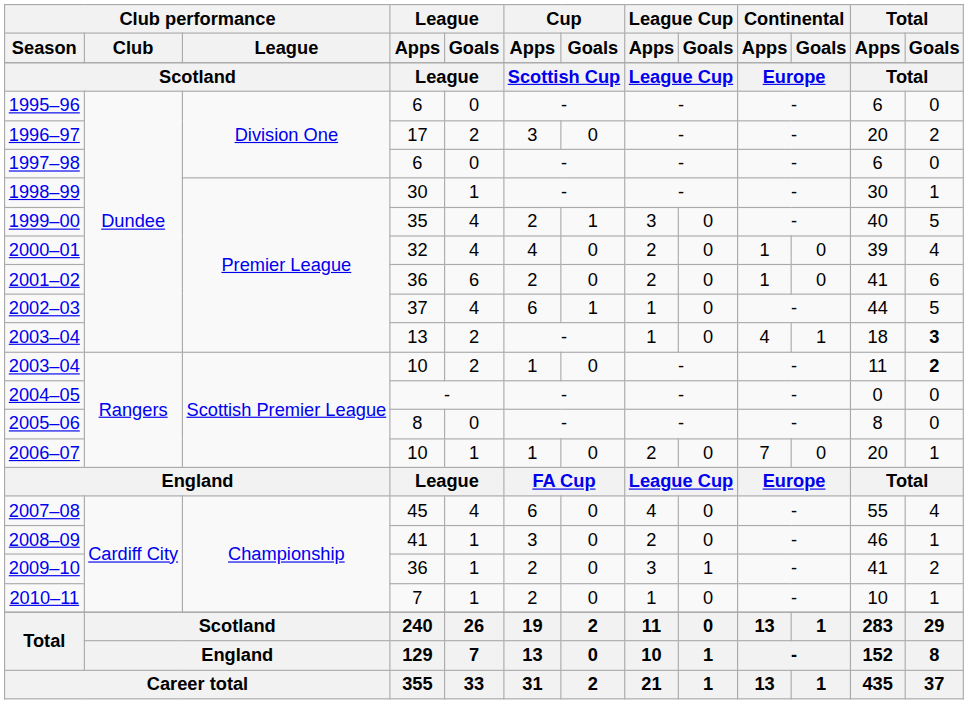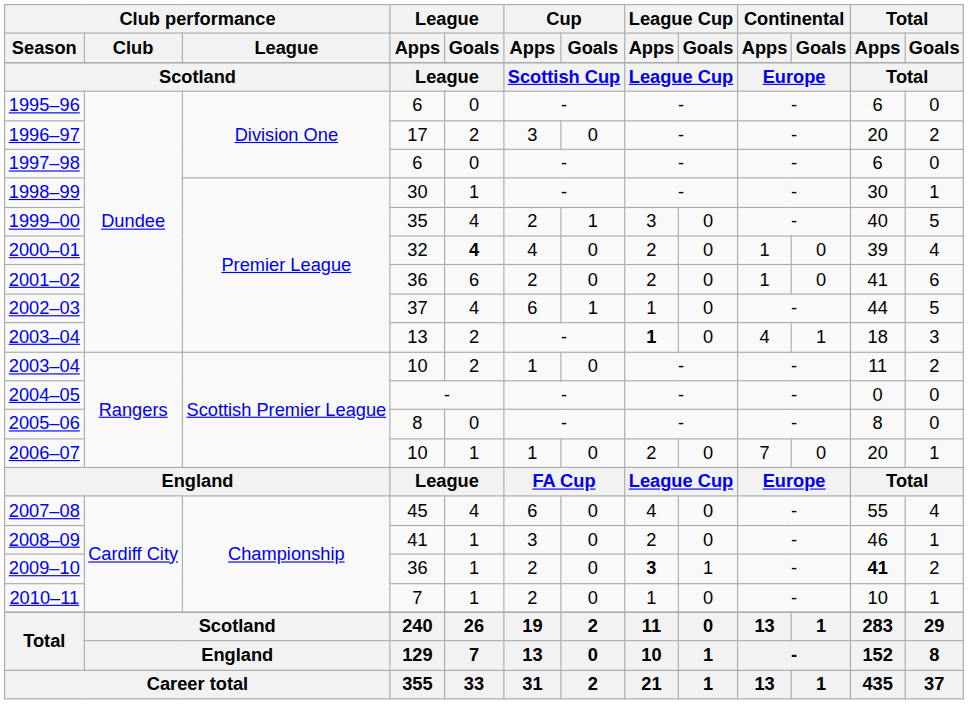(474, 250) normal -> (474, 250) bold
(651, 337) normal -> (651, 337) bold
(934, 337) bold -> (934, 337) normal
(934, 366) bold -> (934, 366) normal
(651, 568) normal -> (651, 568) bold
(878, 568) normal -> (878, 568) bold
